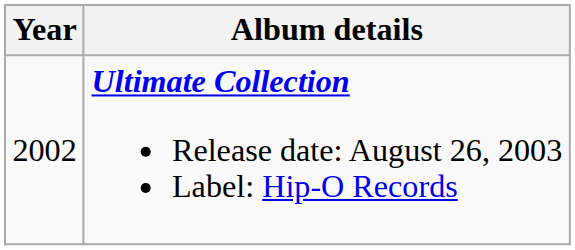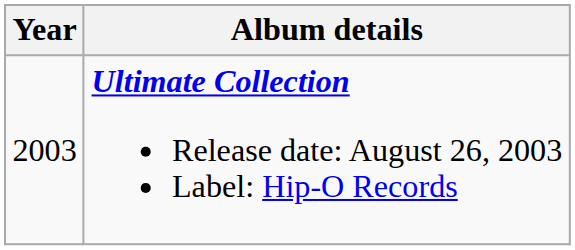(45, 149) 2002 -> (45, 149) 2003
